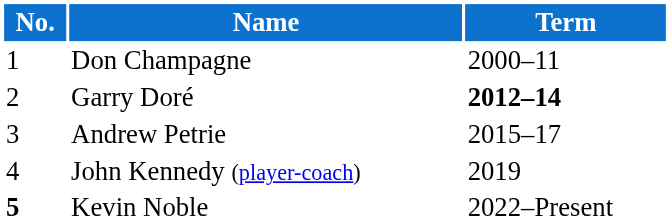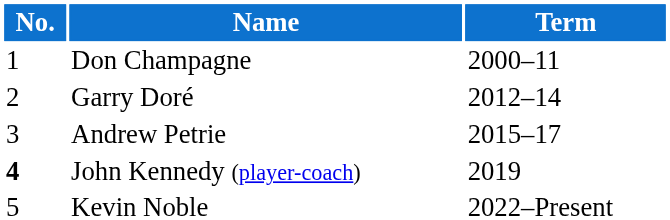(514, 97) bold -> (514, 97) normal
(13, 171) normal -> (13, 171) bold
(13, 207) bold -> (13, 207) normal
